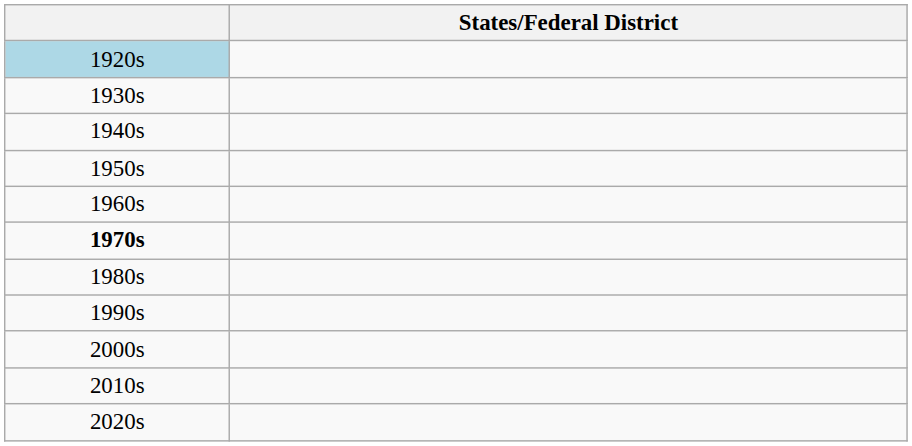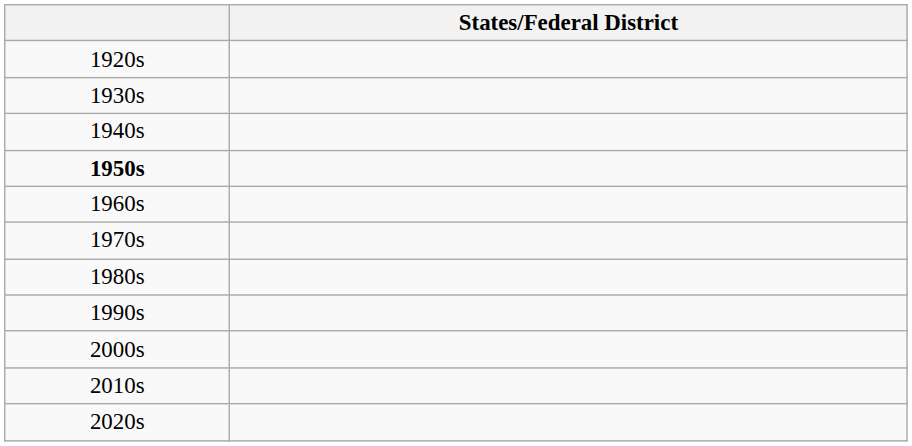(117, 58) lightblue background -> (117, 58) no background
(117, 167) normal -> (117, 167) bold
(117, 240) bold -> (117, 240) normal
